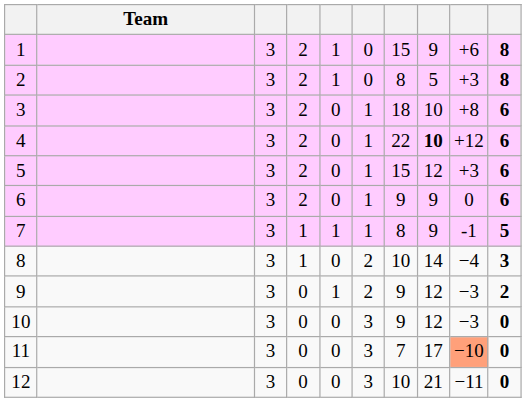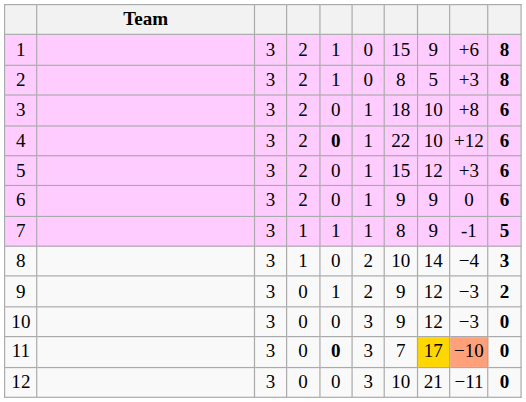(336, 140) normal -> (336, 140) bold
(433, 140) bold -> (433, 140) normal
(336, 351) normal -> (336, 351) bold
(433, 351) no background -> (433, 351) gold background
